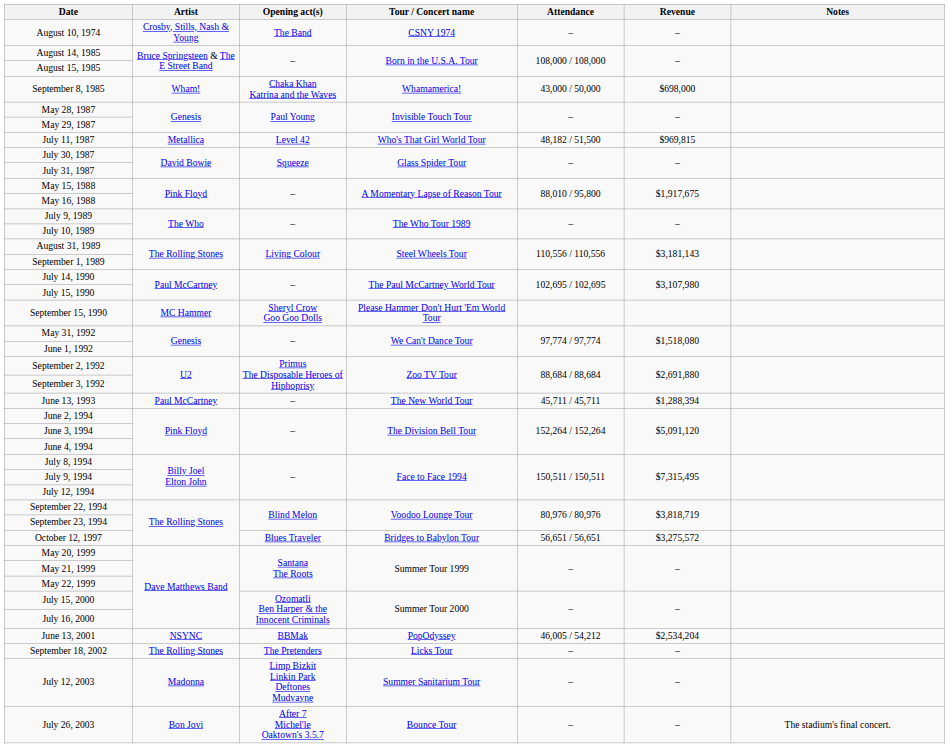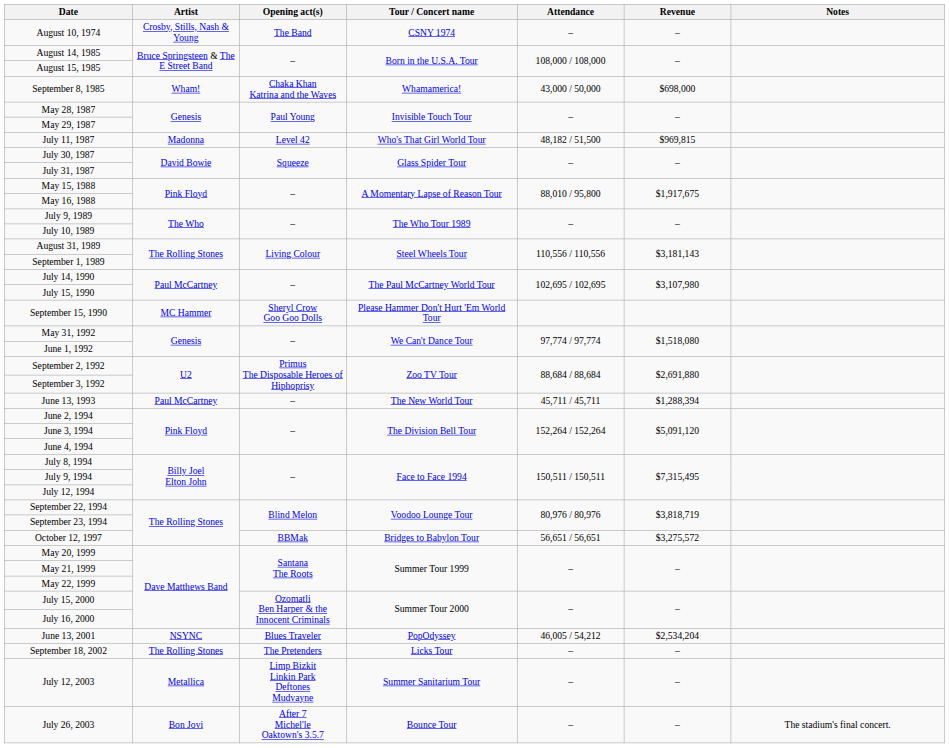(186, 140) Metallica -> (186, 140) Madonna
(293, 538) Blues Traveler -> (293, 538) BBMak
(293, 635) BBMak -> (293, 635) Blues Traveler
(186, 682) Madonna -> (186, 682) Metallica
